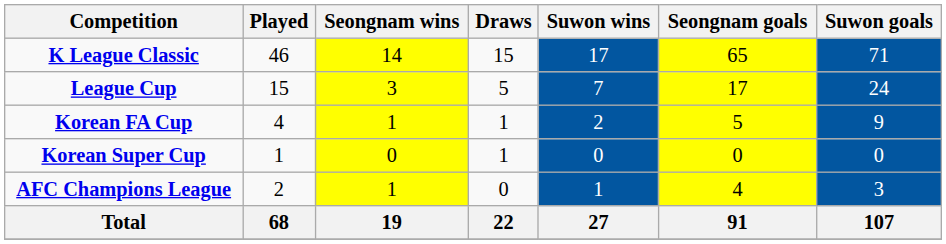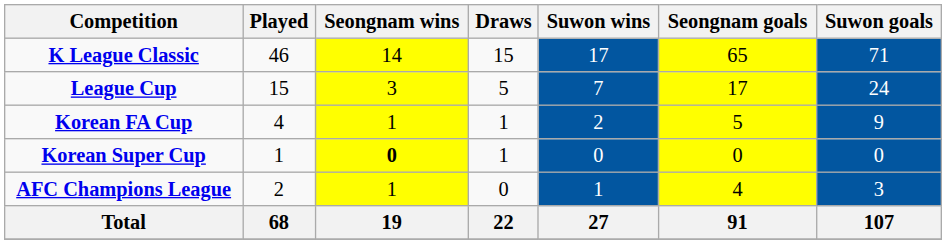(392, 155) normal -> (392, 155) bold
